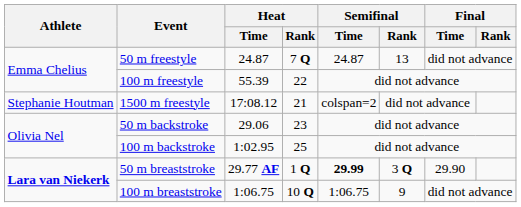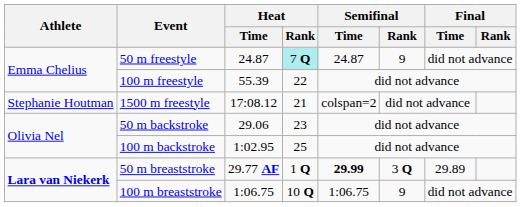(300, 58) no background -> (300, 58) paleturquoise background
(402, 58) 13 -> (402, 58) 9
(450, 169) 29.90 -> (450, 169) 29.89
